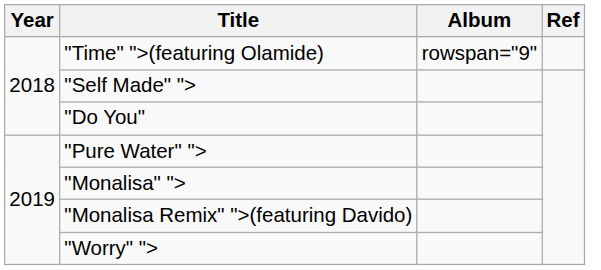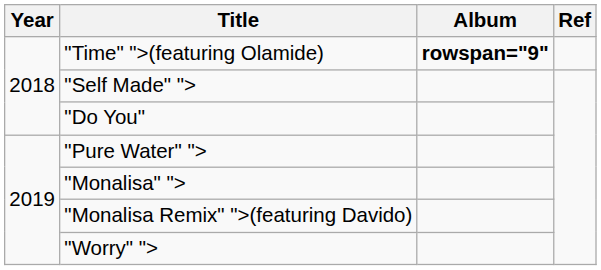(479, 53) normal -> (485, 53) bold
